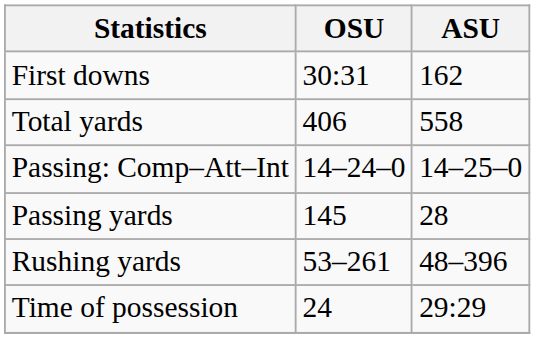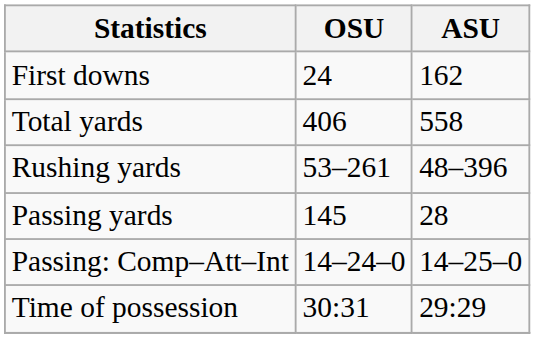(336, 74) 30:31 -> (317, 74) 24
rows swapped: (96, 261) <-> (150, 168)
(317, 308) 24 -> (336, 308) 30:31
